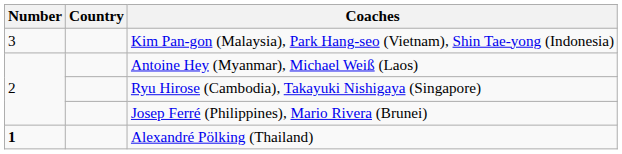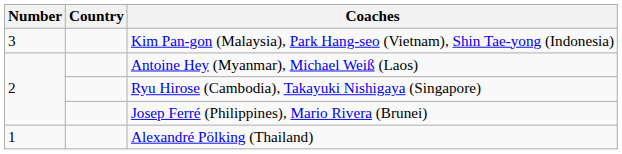(12, 137) bold -> (12, 137) normal
